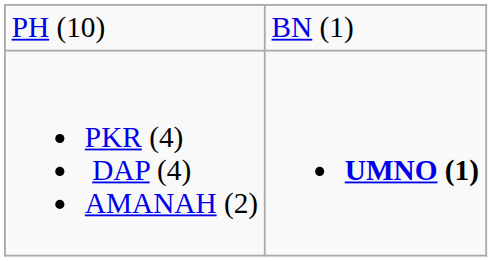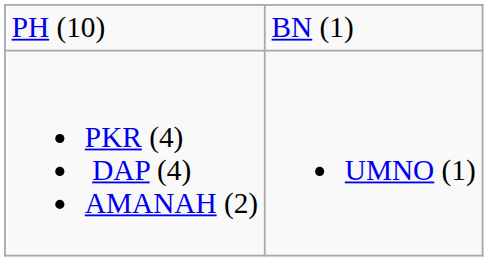(375, 170) bold -> (374, 170) normal
